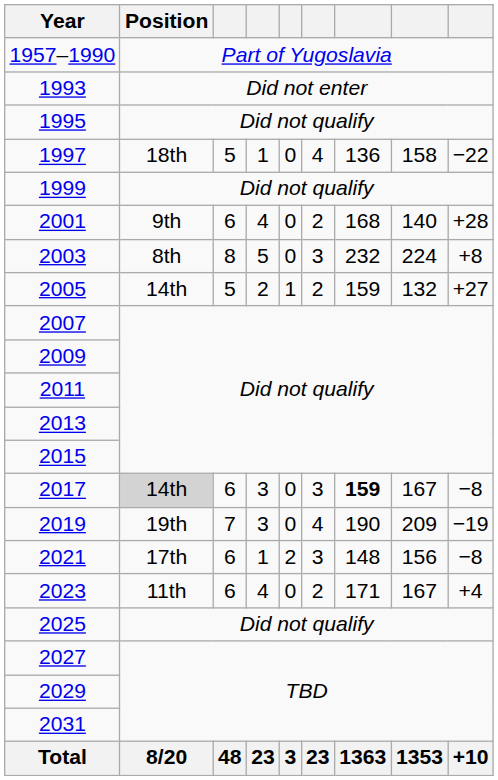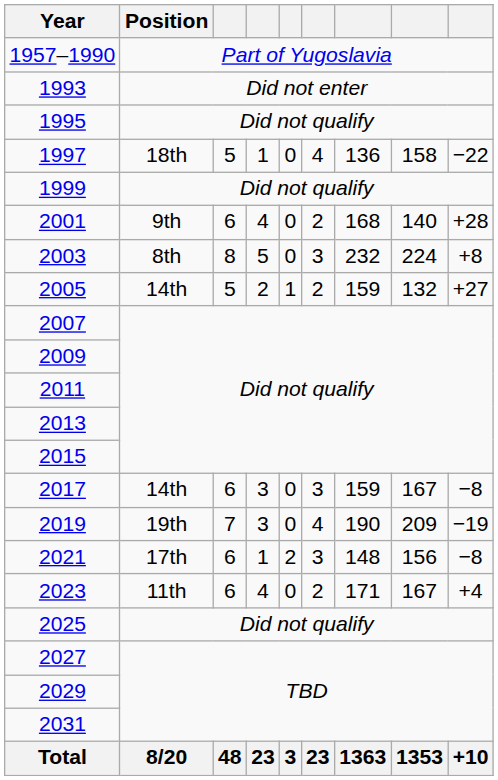(167, 490) lightgrey background -> (167, 490) no background
(363, 490) bold -> (363, 490) normal
